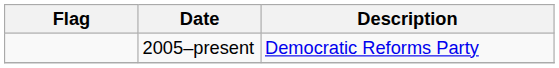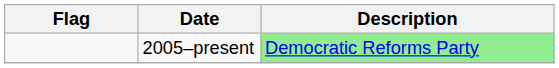(372, 47) no background -> (372, 47) lightgreen background
